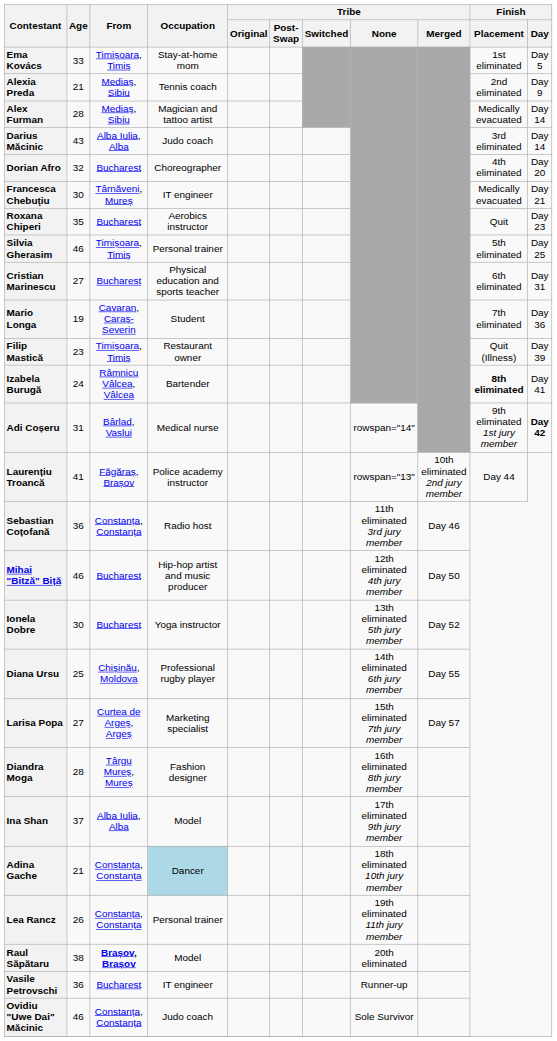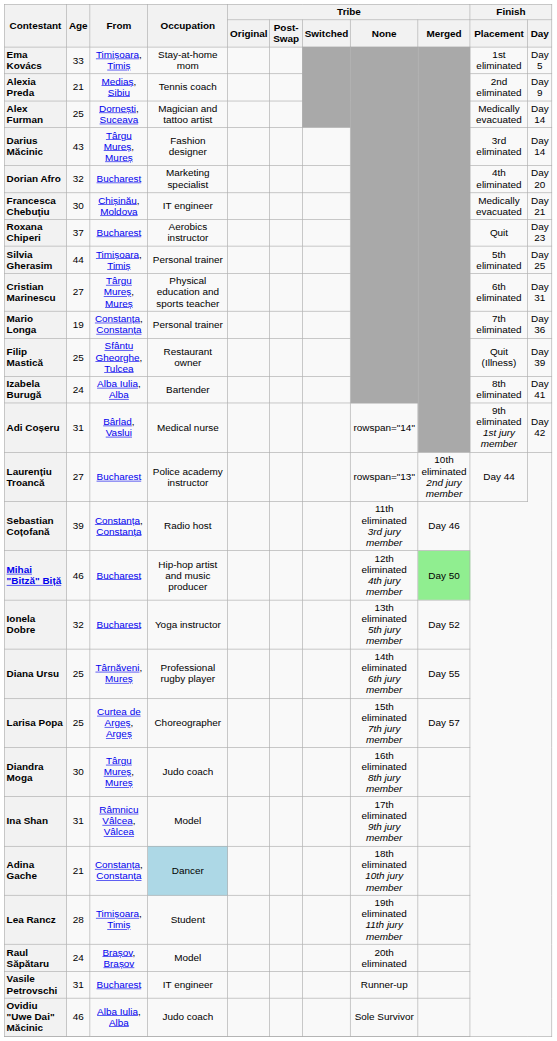(78, 114) 28 -> (78, 114) 25
(119, 114) Mediaș, Sibiu -> (119, 114) Dornești, Suceava
(119, 141) Alba Iulia, Alba -> (119, 146) Târgu Mureș, Mureș
(188, 141) Judo coach -> (188, 146) Fashion designer
(188, 168) Choreographer -> (188, 179) Marketing specialist
(119, 195) Târnăveni, Mureș -> (119, 206) Chișinău, Moldova
(78, 221) 35 -> (78, 233) 37
(78, 248) 46 -> (78, 259) 44
(119, 281) Bucharest -> (119, 292) Târgu Mureș, Mureș
(119, 319) Cavaran, Caraș-Severin -> (119, 324) Constanța, Constanța
(188, 319) Student -> (188, 324) Personal trainer
(78, 351) 23 -> (78, 357) 25
(119, 351) Timișoara, Timiș -> (119, 357) Sfântu Gheorghe, Tulcea
(119, 384) Râmnicu Vâlcea, Vâlcea -> (119, 389) Alba Iulia, Alba
(499, 384) bold -> (499, 389) normal
(540, 427) bold -> (540, 427) normal
(78, 477) 41 -> (78, 477) 27
(119, 477) Făgăraș, Brașov -> (119, 477) Bucharest
(78, 526) 36 -> (78, 526) 39
(444, 575) no background -> (444, 575) lightgreen background
(78, 624) 30 -> (78, 624) 32
(119, 673) Chișinău, Moldova -> (119, 673) Târnăveni, Mureș
(78, 723) 27 -> (78, 723) 25
(188, 723) Marketing specialist -> (188, 723) Choreographer
(78, 772) 28 -> (78, 772) 30
(188, 772) Fashion designer -> (188, 772) Judo coach
(78, 821) 37 -> (78, 821) 31
(119, 821) Alba Iulia, Alba -> (119, 821) Râmnicu Vâlcea, Vâlcea
(78, 920) 26 -> (78, 920) 28
(119, 920) Constanța, Constanța -> (119, 920) Timișoara, Timiș
(188, 920) Personal trainer -> (188, 920) Student
(78, 958) 38 -> (78, 958) 24
(119, 958) bold -> (119, 958) normal
(78, 984) 36 -> (78, 984) 31
(119, 1017) Constanța, Constanța -> (119, 1017) Alba Iulia, Alba
